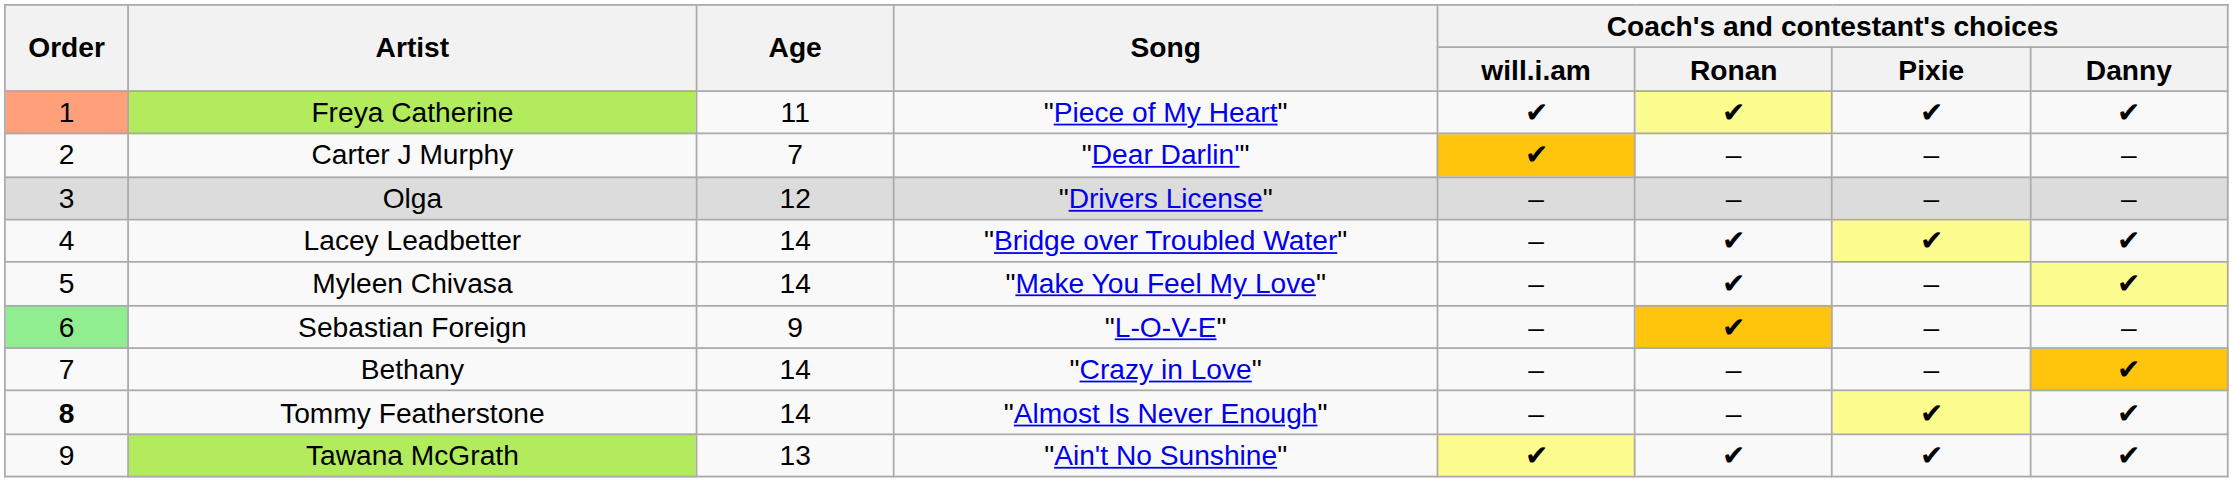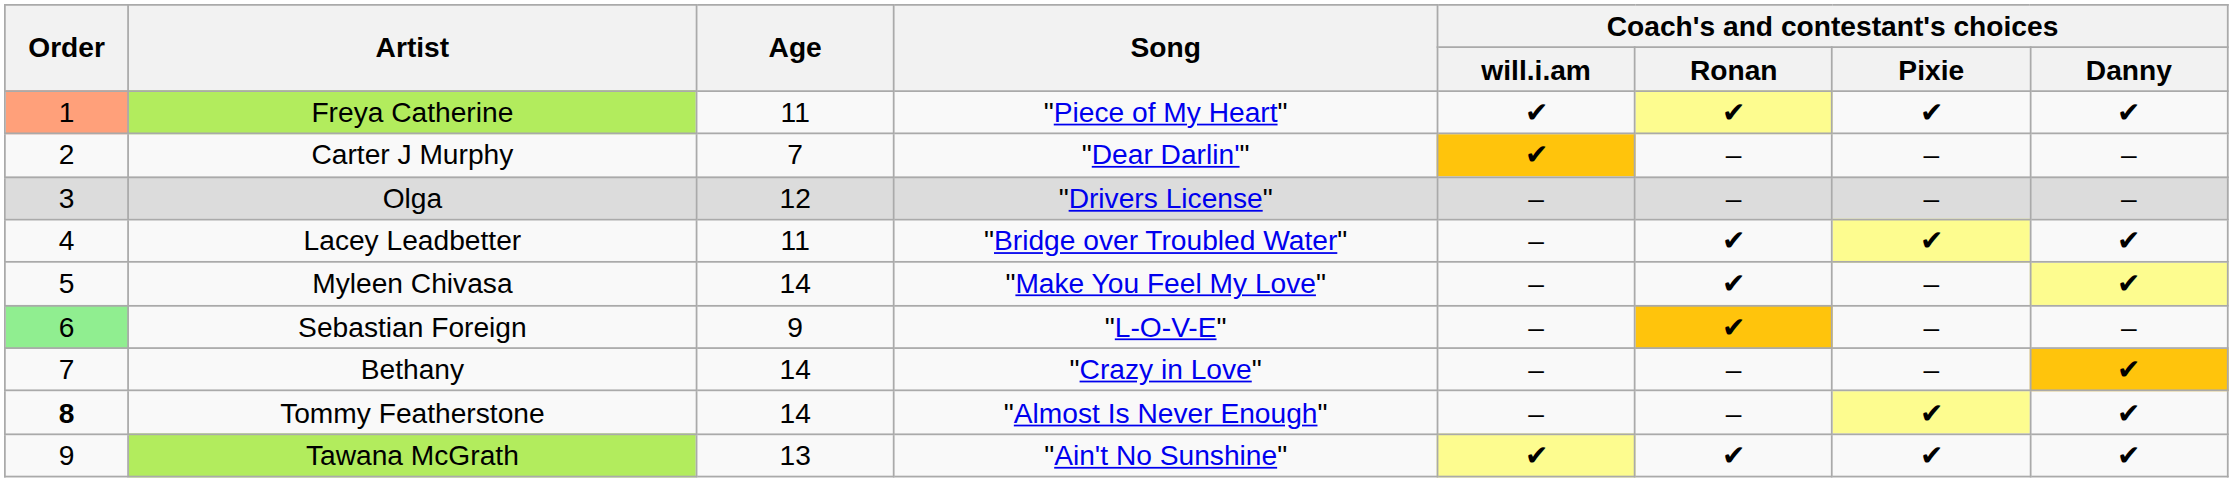(795, 241) 14 -> (795, 241) 11
